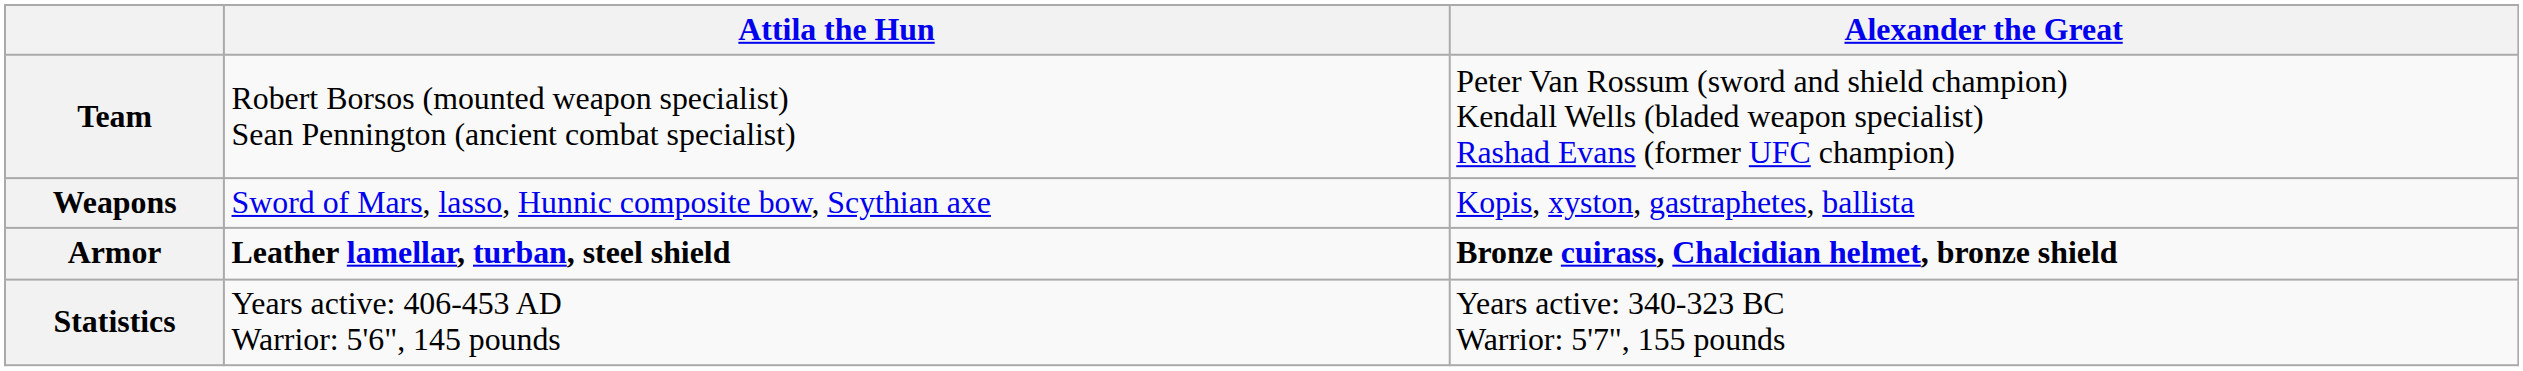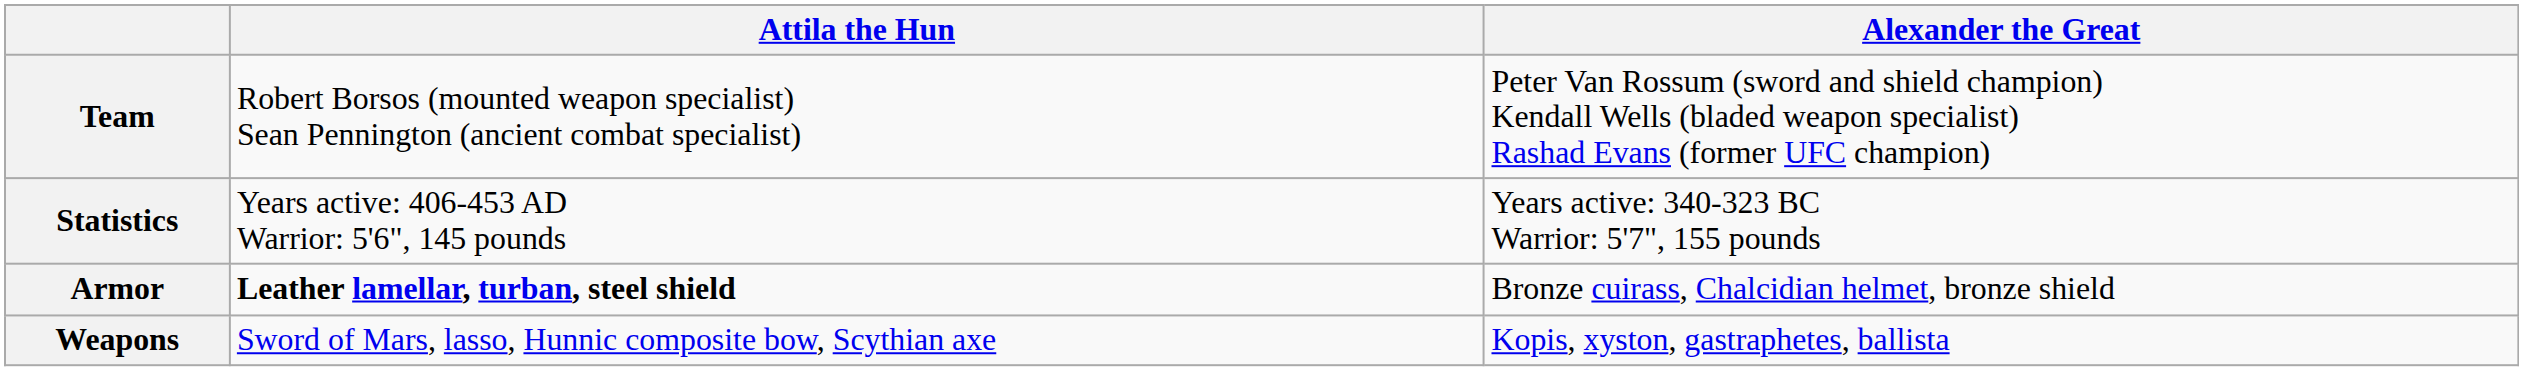rows swapped: (115, 202) <-> (115, 321)
(1787, 252) bold -> (1803, 288) normal
